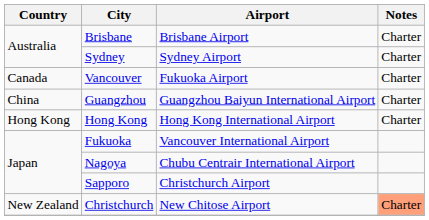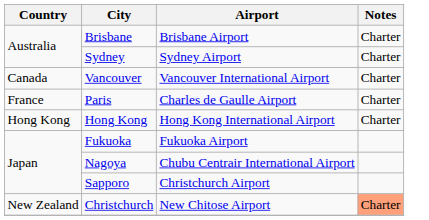(204, 78) Fukuoka Airport -> (244, 78) Vancouver International Airport
- row: (115, 99)
+ row: (98, 99)
(244, 141) Vancouver International Airport -> (204, 141) Fukuoka Airport
